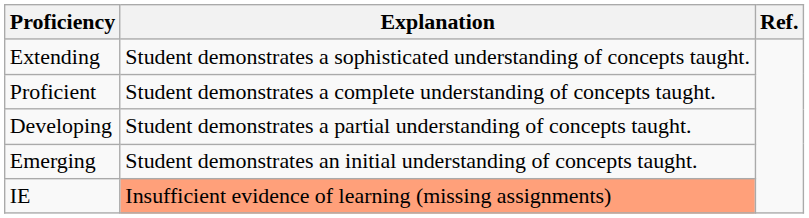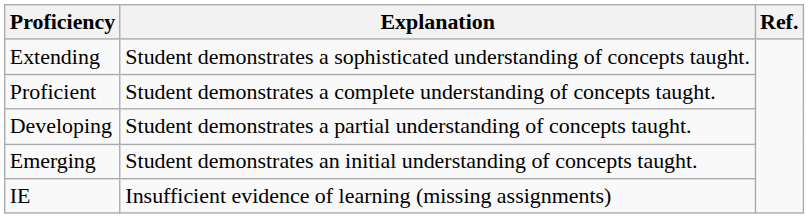(368, 195) lightsalmon background -> (368, 195) no background
